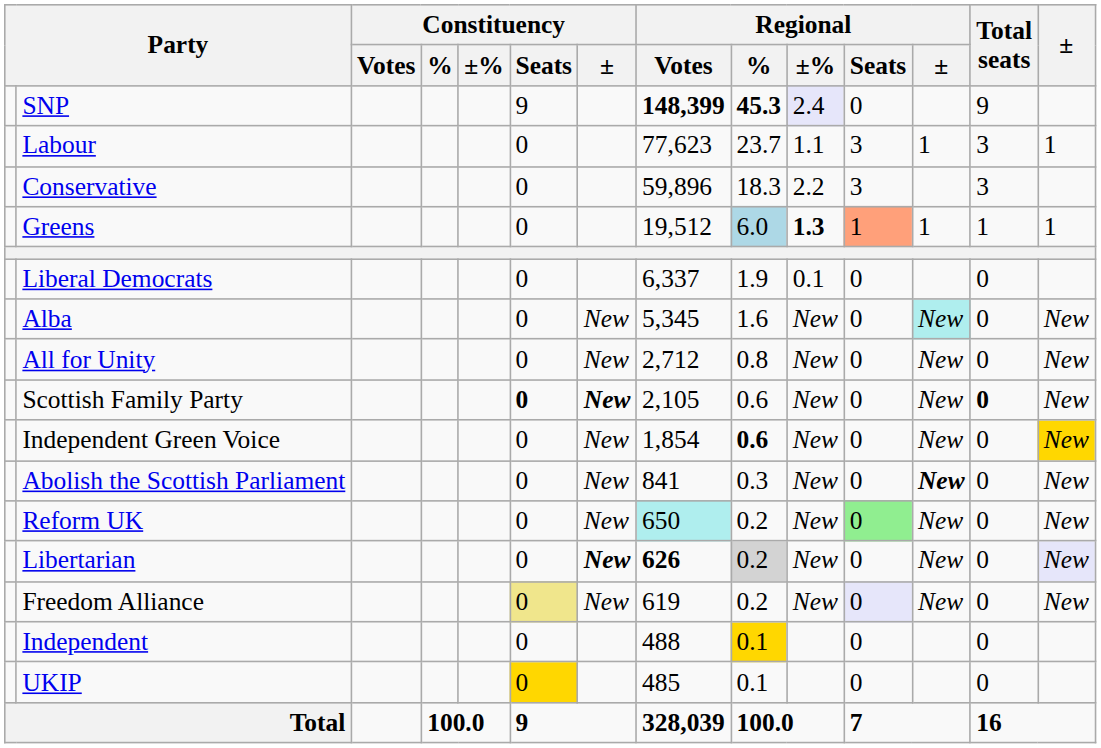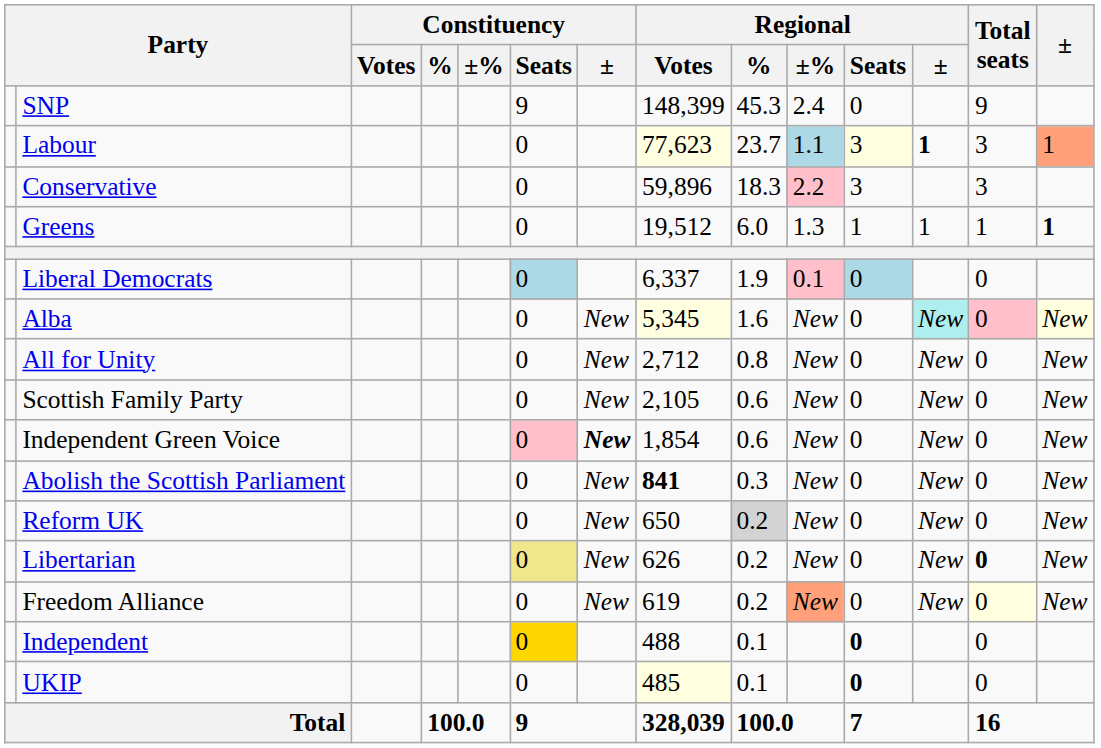(683, 105) bold -> (683, 105) normal
(759, 105) bold -> (759, 105) normal
(809, 105) lavender background -> (809, 105) no background
(677, 145) no background -> (677, 145) lightyellow background
(809, 145) no background -> (809, 145) lightblue background
(856, 145) no background -> (856, 145) lightyellow background
(924, 145) normal -> (924, 145) bold
(1050, 145) no background -> (1049, 145) lightsalmon background
(809, 186) no background -> (809, 186) pink background
(752, 226) lightblue background -> (752, 226) no background
(809, 226) bold -> (809, 226) normal
(856, 226) lightsalmon background -> (856, 226) no background
(1050, 226) normal -> (1049, 226) bold
(522, 278) no background -> (522, 278) lightblue background
(809, 278) no background -> (809, 278) pink background
(856, 278) no background -> (856, 278) lightblue background
(671, 318) no background -> (671, 318) lightyellow background
(983, 318) no background -> (981, 318) pink background
(1066, 318) no background -> (1065, 318) lightyellow background
(522, 399) bold -> (522, 399) normal
(607, 399) bold -> (606, 399) normal
(983, 399) bold -> (981, 399) normal
(522, 439) no background -> (522, 439) pink background
(606, 439) normal -> (607, 439) bold
(752, 439) bold -> (752, 439) normal
(1066, 439) gold background -> (1065, 439) no background
(661, 480) normal -> (661, 480) bold
(941, 480) bold -> (941, 480) normal
(661, 520) paleturquoise background -> (661, 520) no background
(752, 520) no background -> (752, 520) lightgrey background
(856, 520) lightgreen background -> (856, 520) no background
(522, 560) no background -> (522, 560) khaki background
(607, 560) bold -> (606, 560) normal
(661, 560) bold -> (661, 560) normal
(752, 560) lightgrey background -> (752, 560) no background
(983, 560) normal -> (981, 560) bold
(1066, 560) lavender background -> (1065, 560) no background
(522, 601) khaki background -> (522, 601) no background
(815, 601) no background -> (815, 601) lightsalmon background
(856, 601) lavender background -> (856, 601) no background
(983, 601) no background -> (981, 601) lightyellow background
(522, 641) no background -> (522, 641) gold background
(752, 641) gold background -> (752, 641) no background
(856, 641) normal -> (856, 641) bold
(522, 681) gold background -> (522, 681) no background
(661, 681) no background -> (661, 681) lightyellow background
(856, 681) normal -> (856, 681) bold
